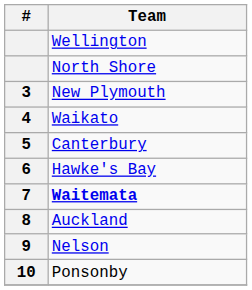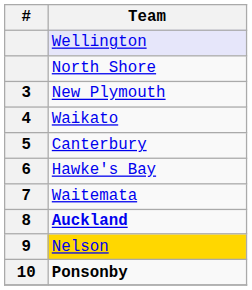(99, 43) no background -> (99, 43) lavender background
(94, 196) bold -> (94, 196) normal
(90, 222) normal -> (90, 222) bold
(80, 247) no background -> (80, 247) gold background
(90, 273) normal -> (90, 273) bold
